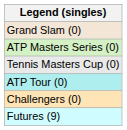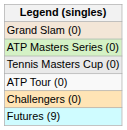(37, 82) paleturquoise background -> (37, 82) no background
